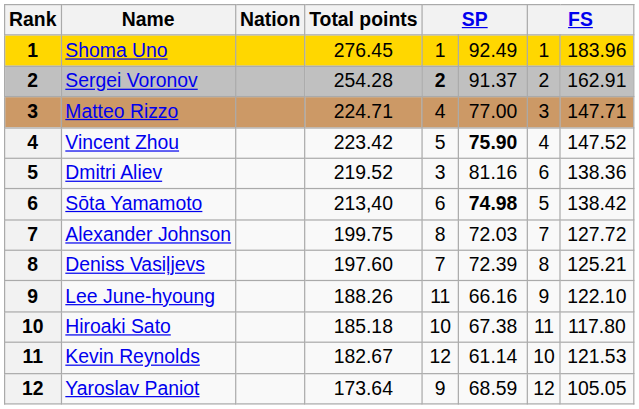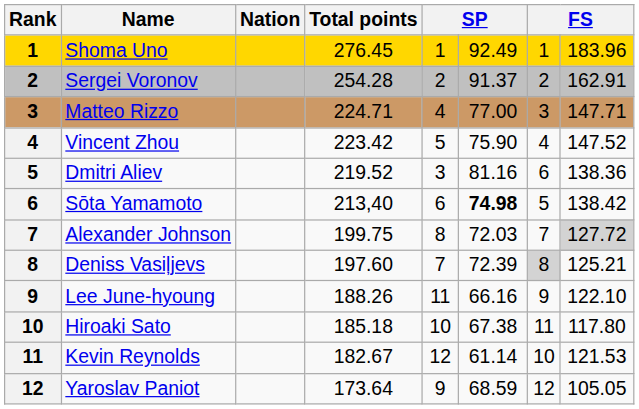(440, 81) bold -> (440, 81) normal
(493, 142) bold -> (493, 142) normal
(597, 234) no background -> (597, 234) lightgrey background
(544, 265) no background -> (544, 265) lightgrey background
